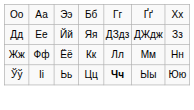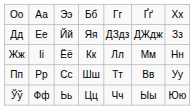(42, 54) Фф -> (42, 54) Іі
+ row: (17, 75)
(42, 75) Іі -> (42, 95) Фф
(118, 75) bold -> (118, 95) normal
